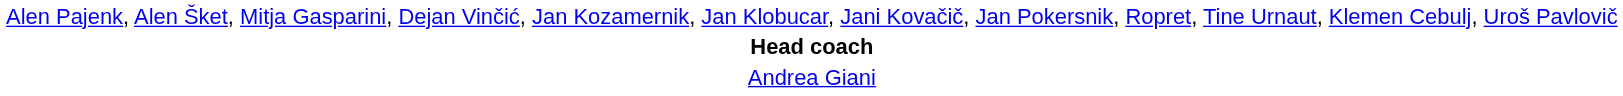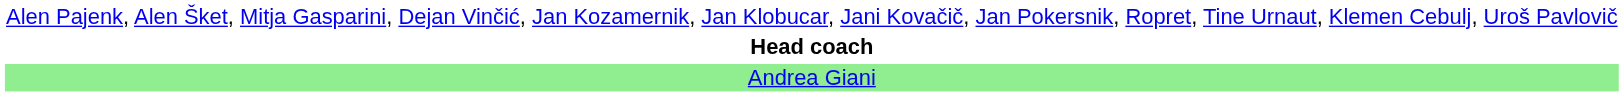(812, 77) no background -> (812, 77) lightgreen background
